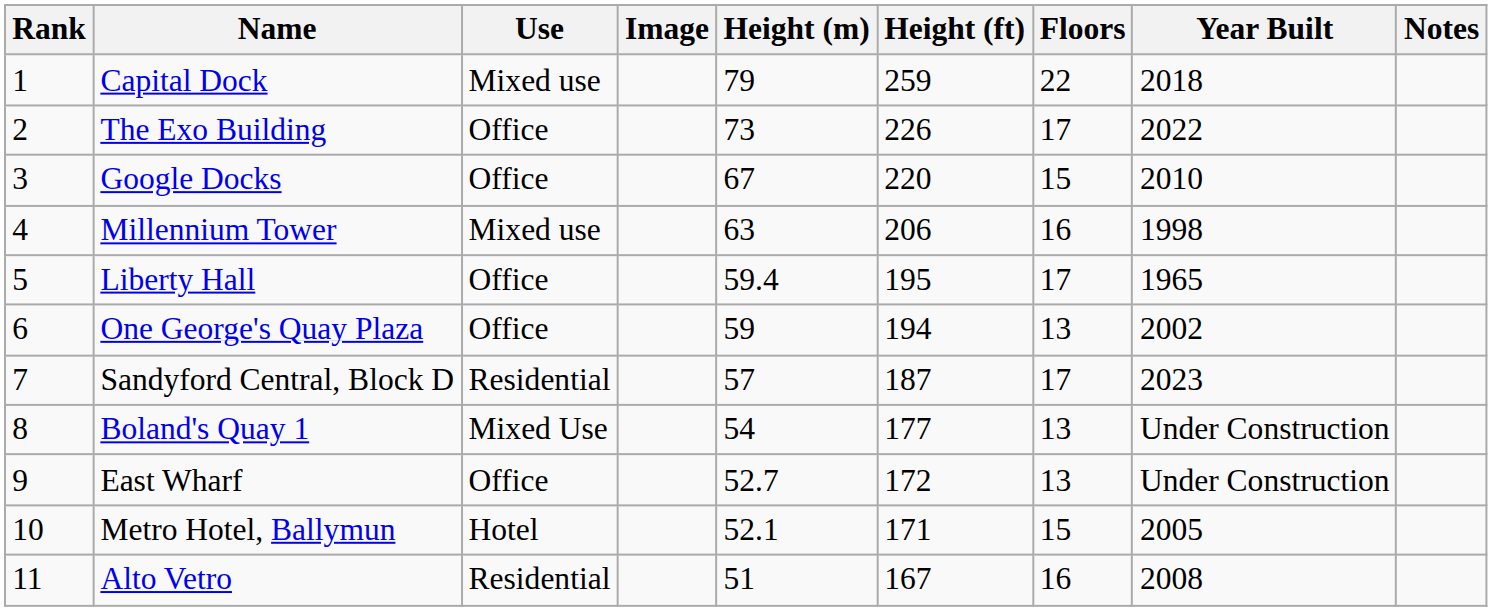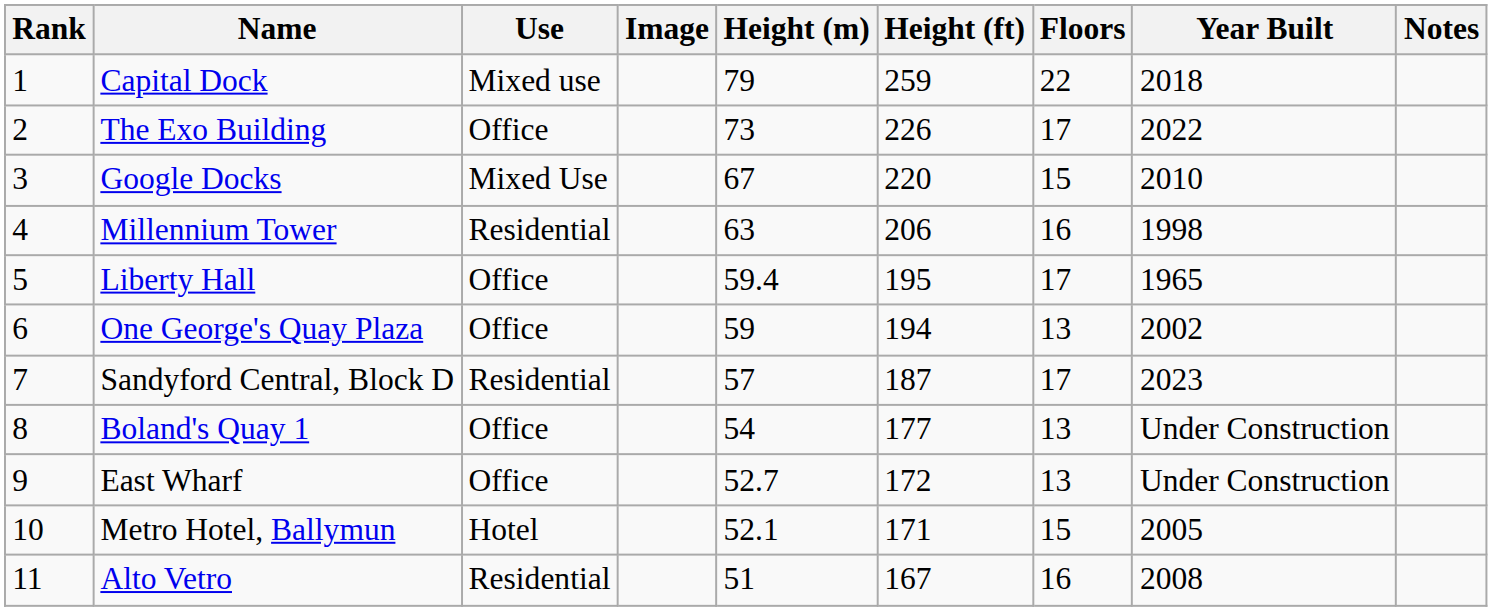(509, 179) Office -> (538, 179) Mixed Use
(535, 229) Mixed use -> (539, 229) Residential
(538, 429) Mixed Use -> (509, 429) Office
